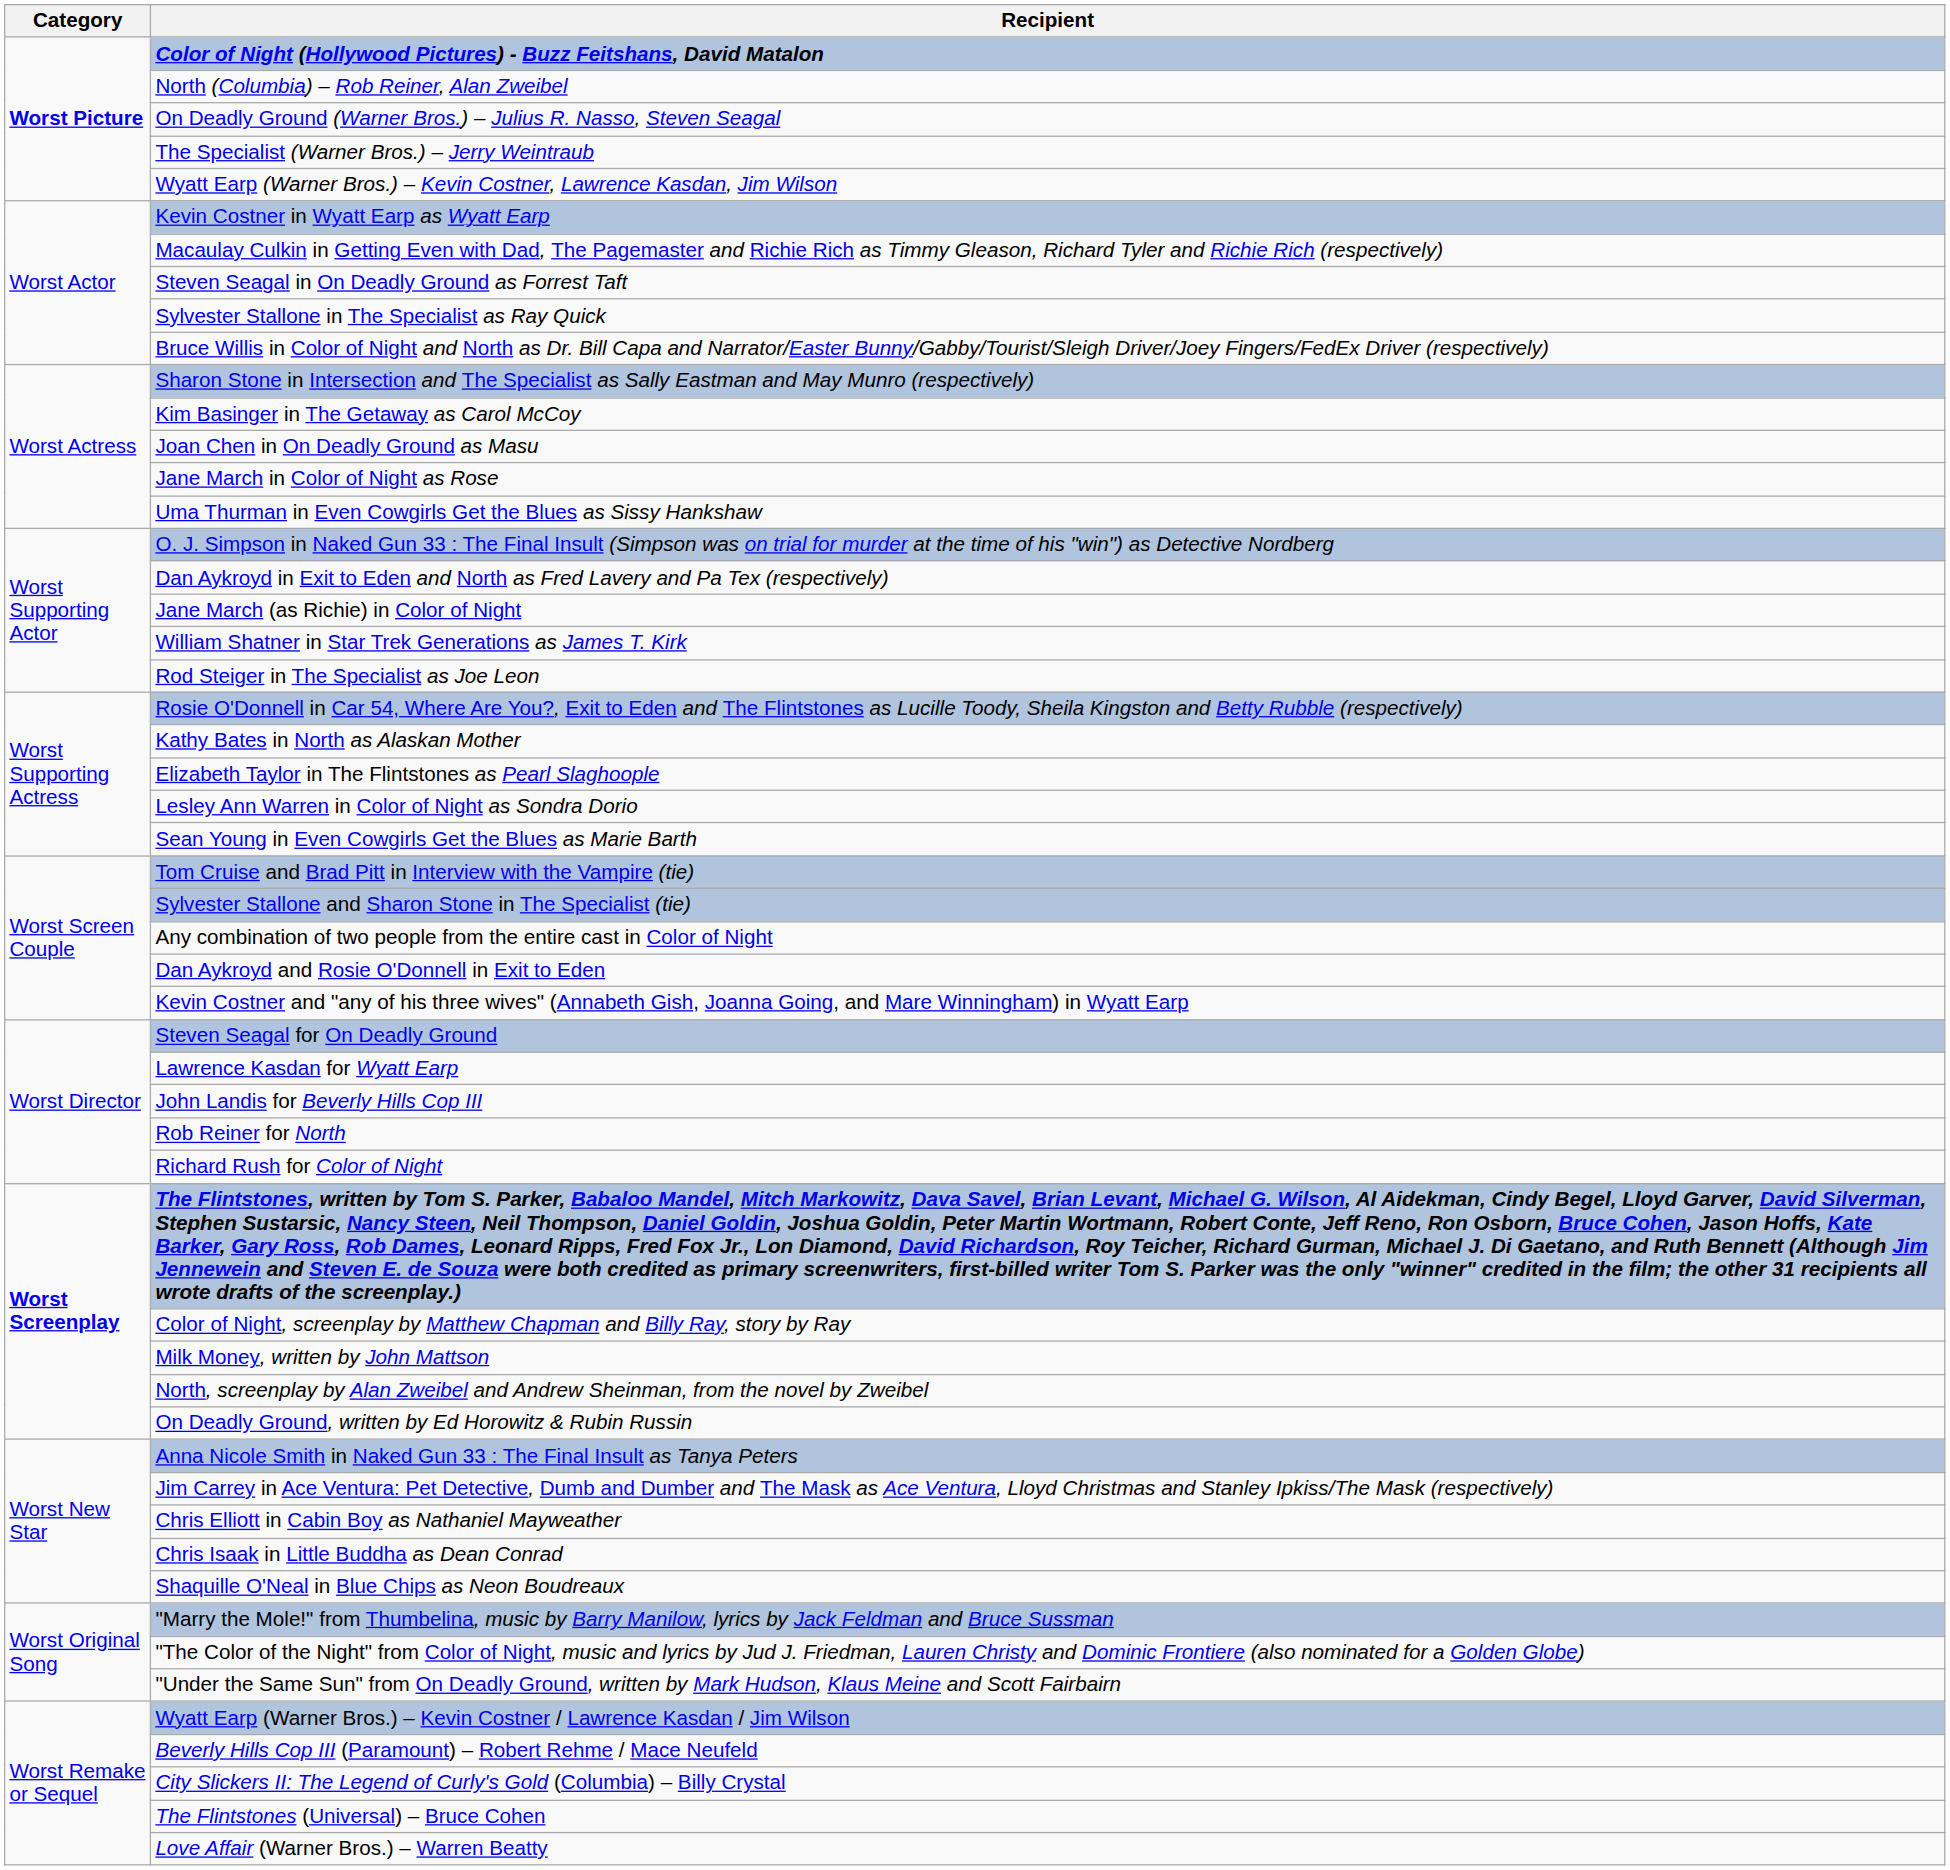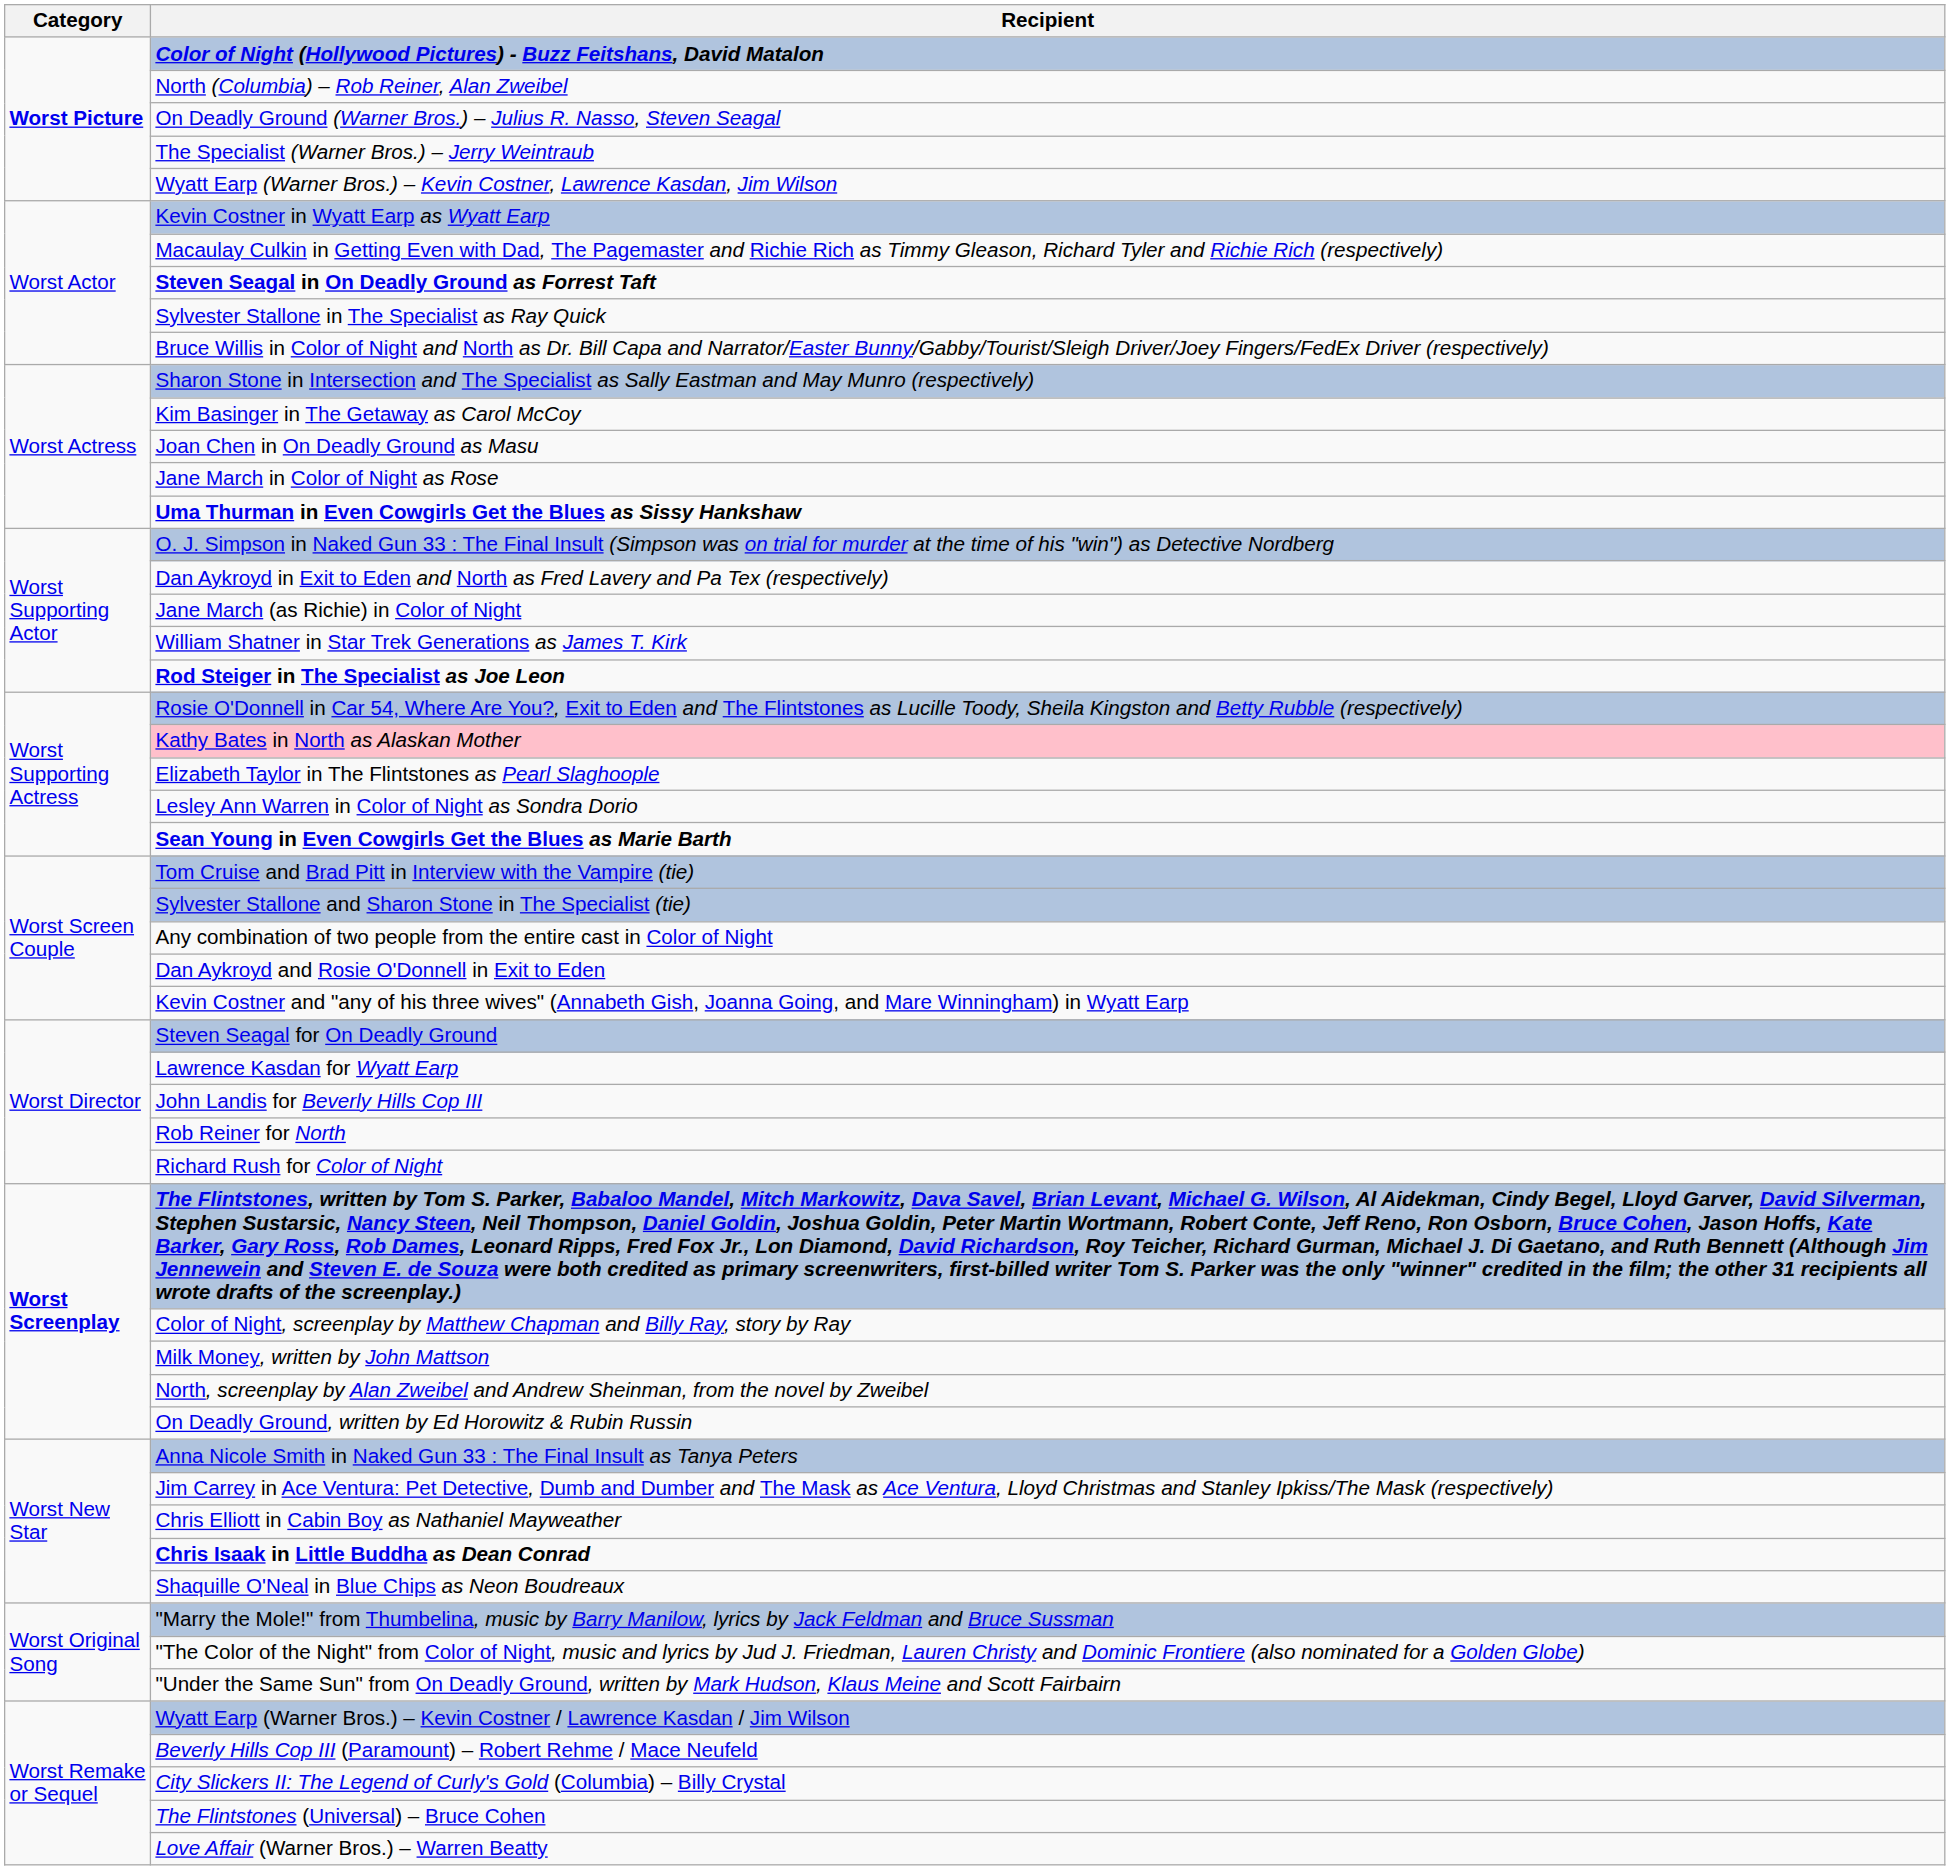(391, 282) normal -> (406, 282) bold
(459, 511) normal -> (478, 511) bold
(347, 675) normal -> (360, 675) bold
(338, 741) no background -> (338, 741) pink background
(426, 839) normal -> (443, 839) bold
(359, 1554) normal -> (373, 1554) bold
